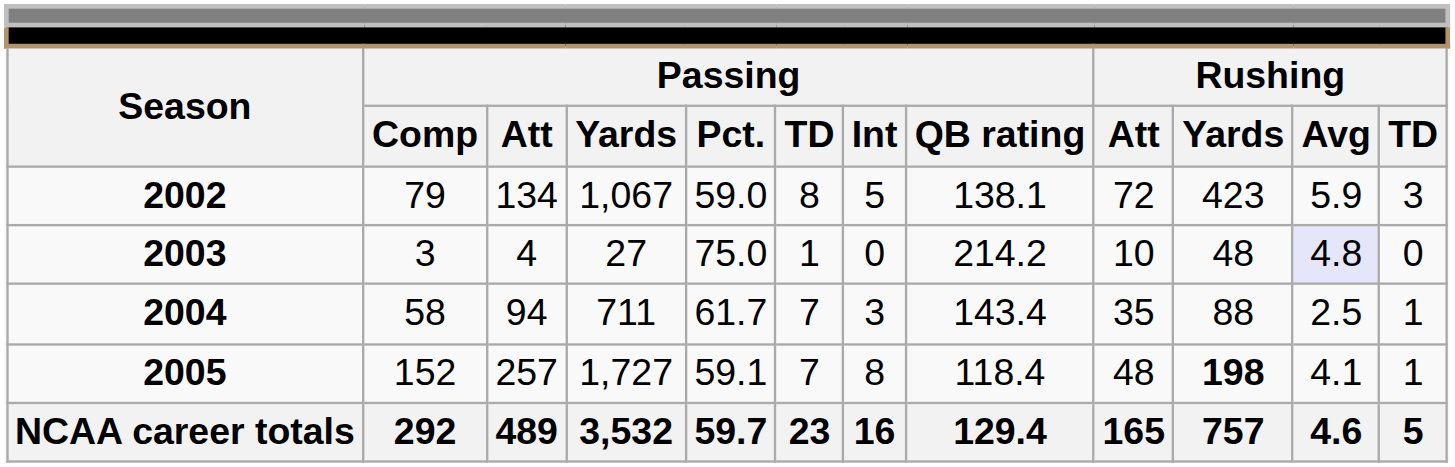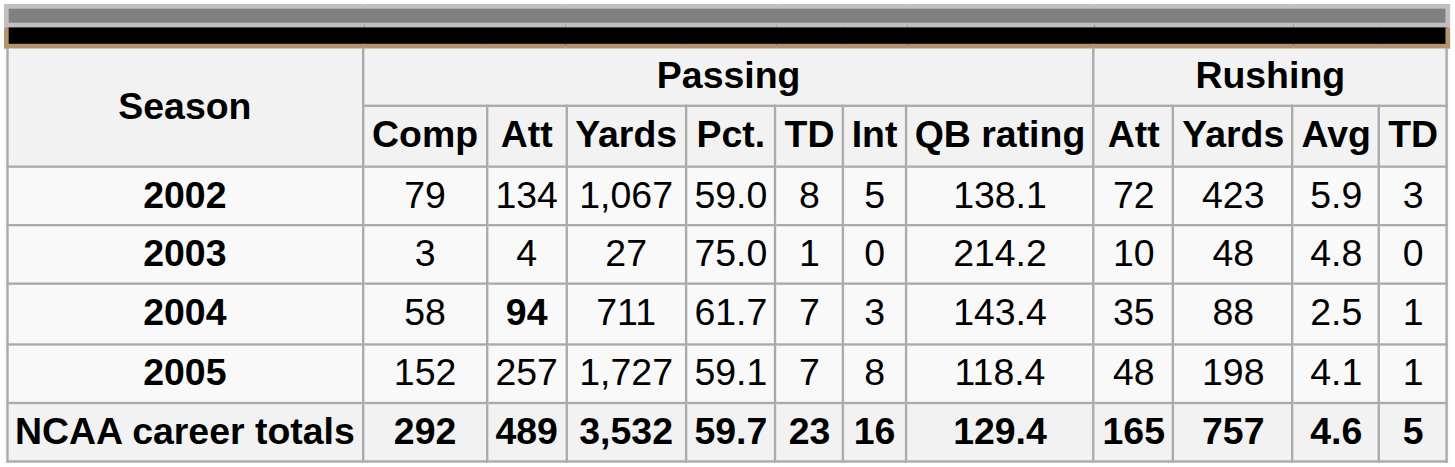(1336, 253) lavender background -> (1336, 253) no background
(527, 313) normal -> (527, 313) bold
(1233, 372) bold -> (1233, 372) normal
